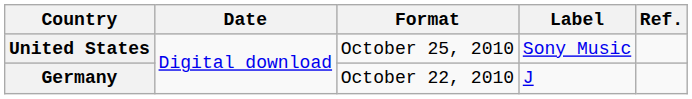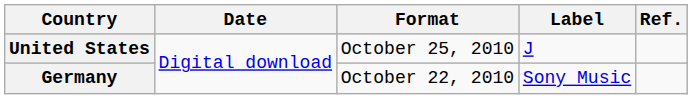(577, 49) Sony Music -> (528, 49) J
(528, 78) J -> (577, 78) Sony Music
